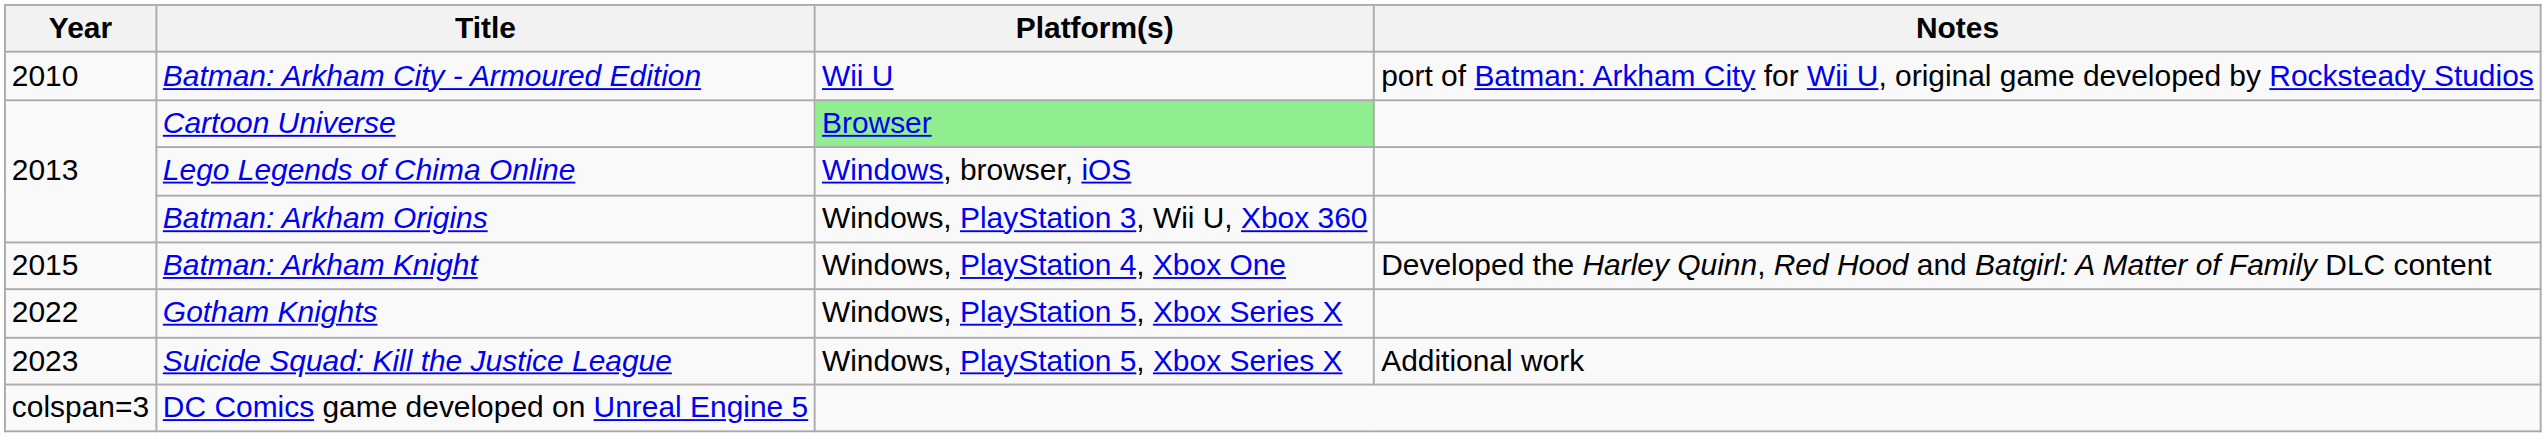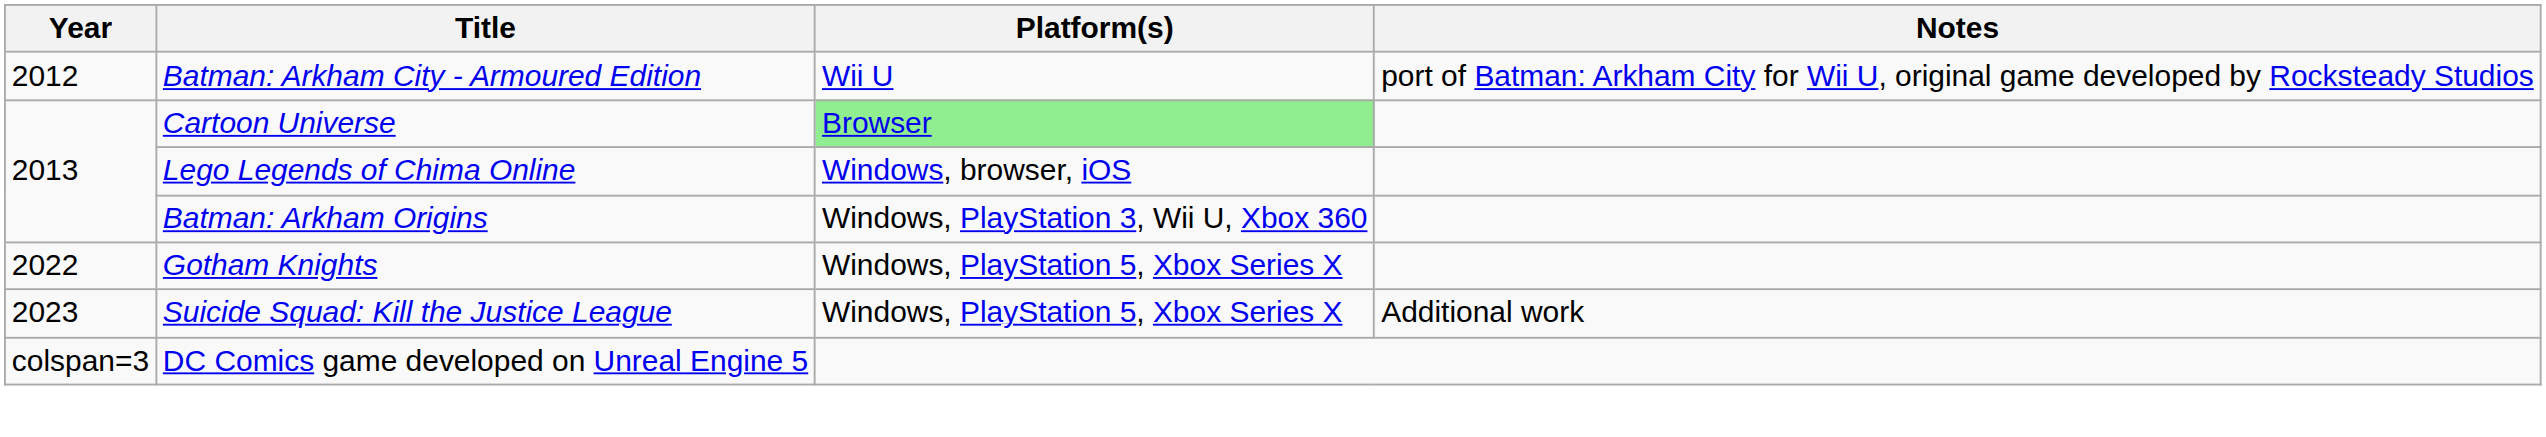(45, 75) 2010 -> (45, 75) 2012
- row: (320, 265)
